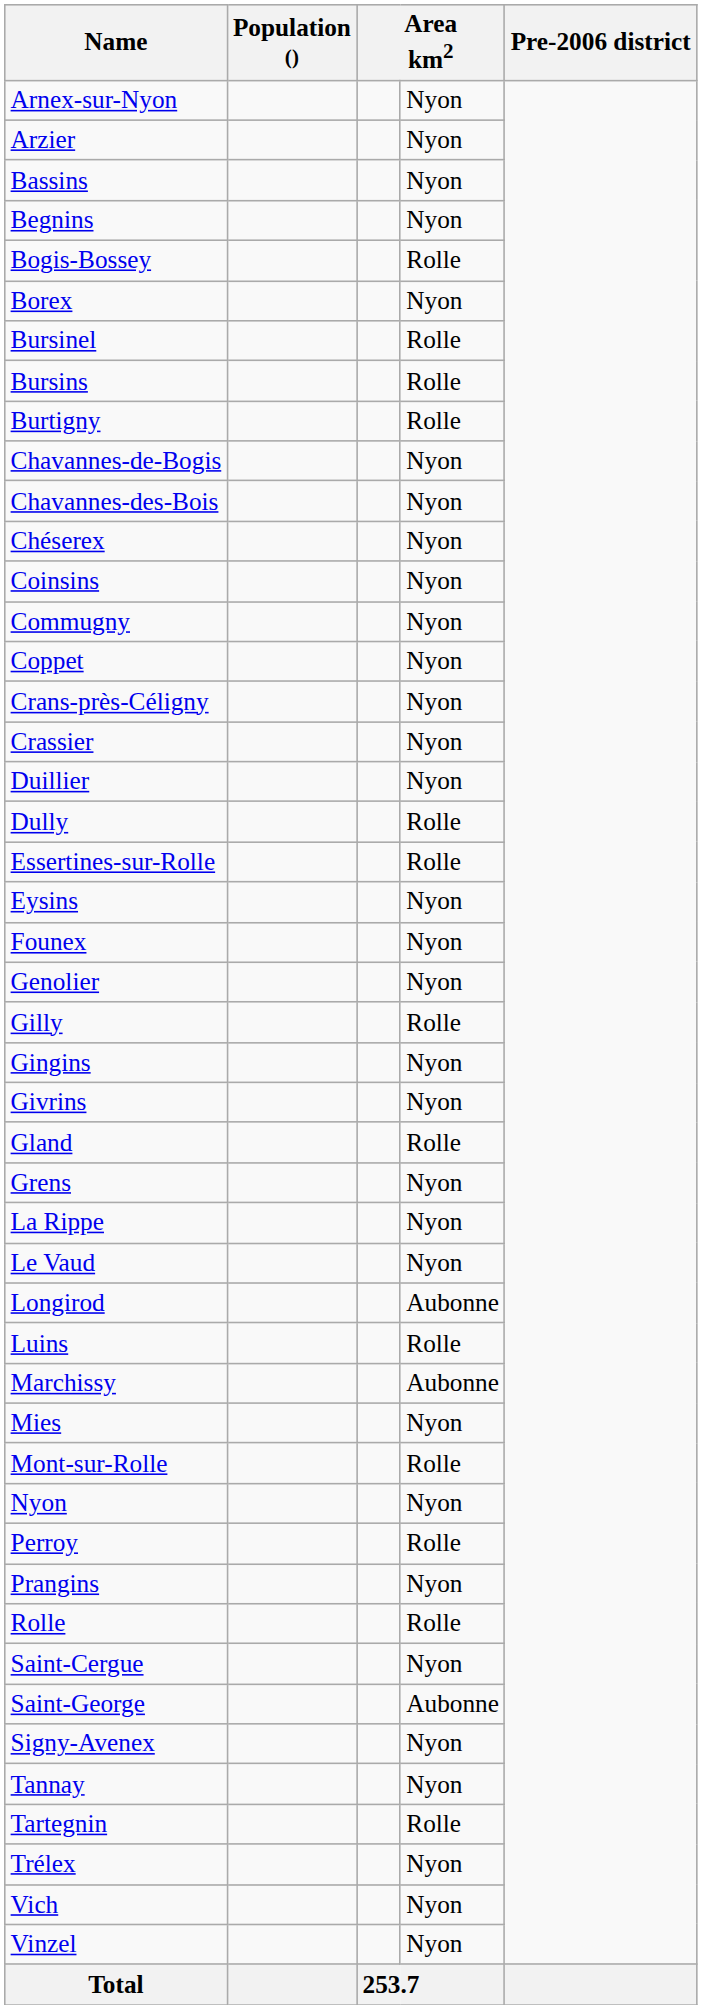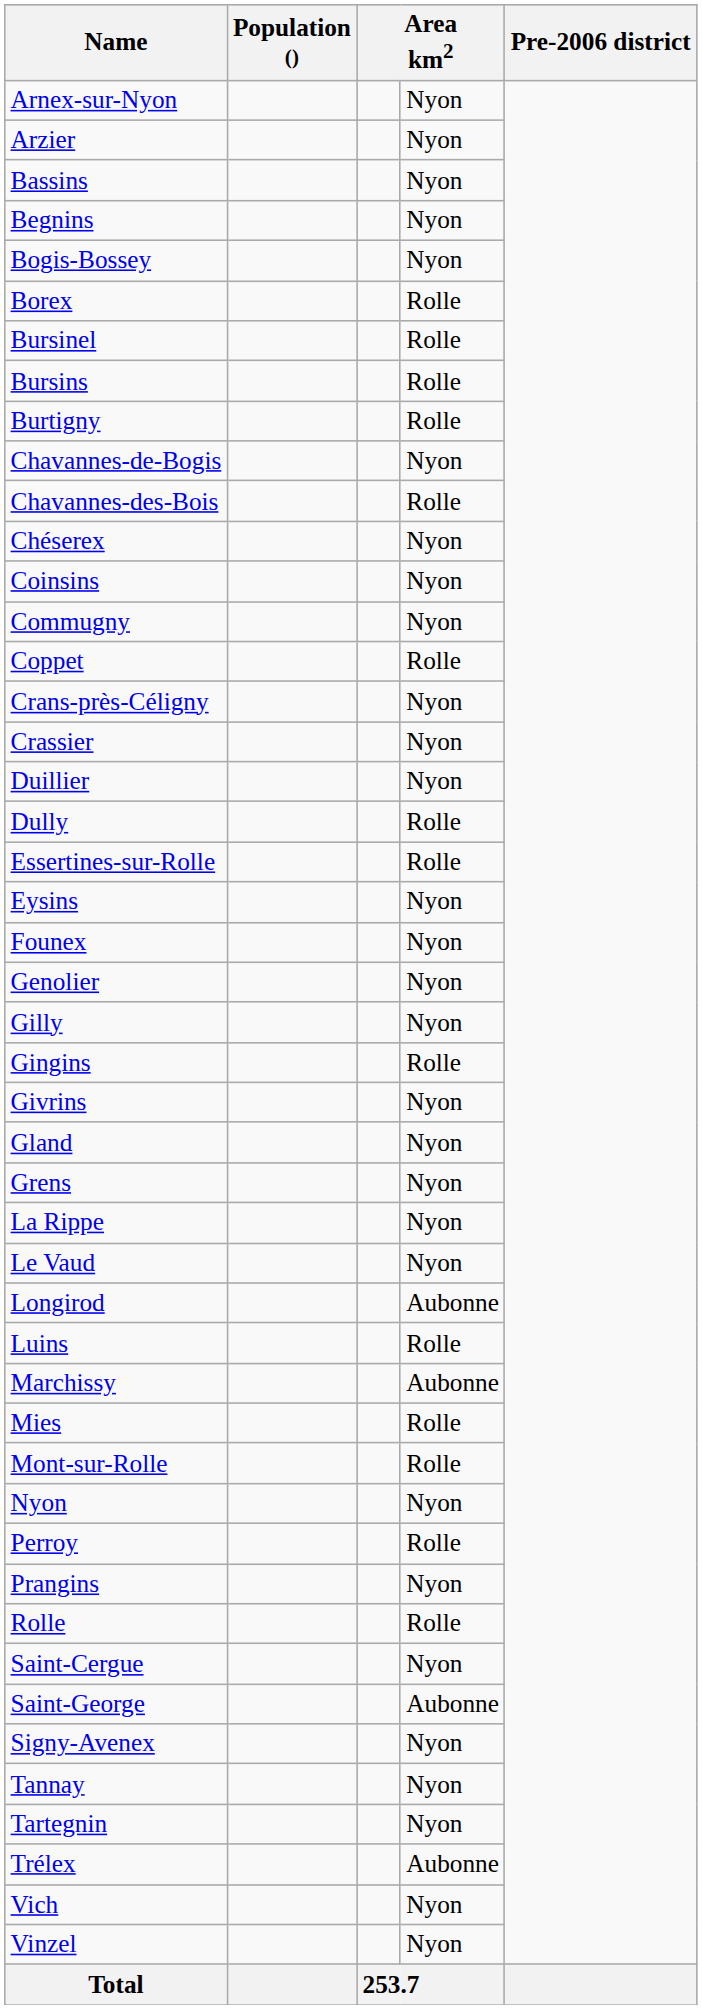(434, 260) Rolle -> (434, 260) Nyon
(434, 300) Nyon -> (434, 300) Rolle
(434, 500) Nyon -> (434, 500) Rolle
(434, 661) Nyon -> (434, 661) Rolle
(434, 1022) Rolle -> (434, 1022) Nyon
(434, 1062) Nyon -> (434, 1062) Rolle
(434, 1142) Rolle -> (434, 1142) Nyon
(434, 1422) Nyon -> (434, 1422) Rolle
(434, 1823) Rolle -> (434, 1823) Nyon
(434, 1863) Nyon -> (453, 1863) Aubonne
